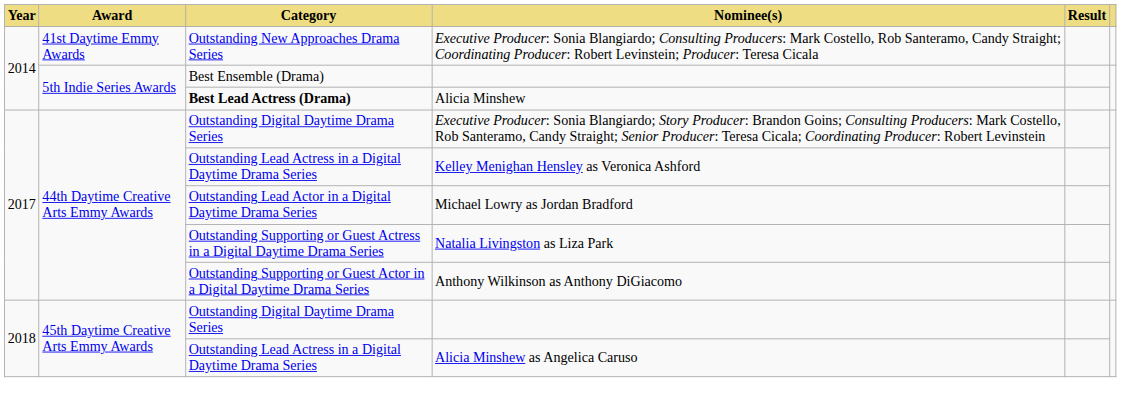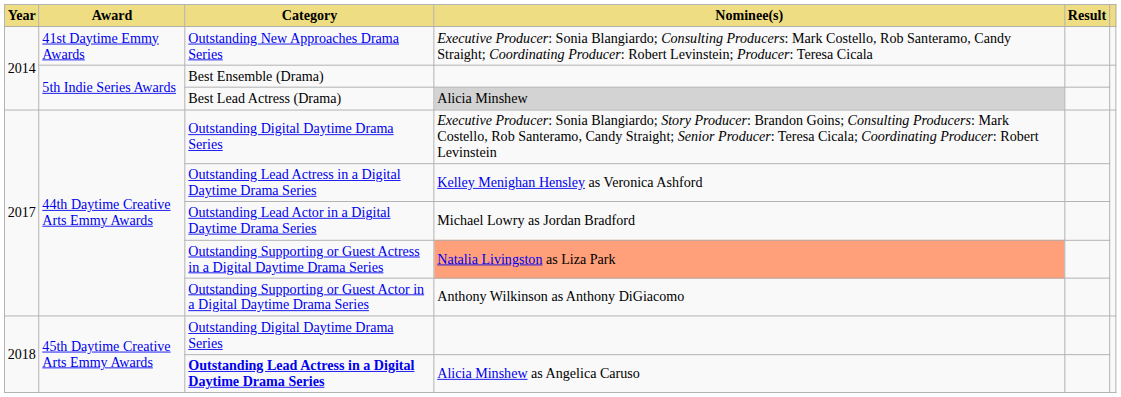(270, 98) bold -> (265, 98) normal
(480, 98) no background -> (482, 98) lightgrey background
(524, 243) no background -> (526, 259) lightsalmon background
(295, 357) normal -> (301, 373) bold
